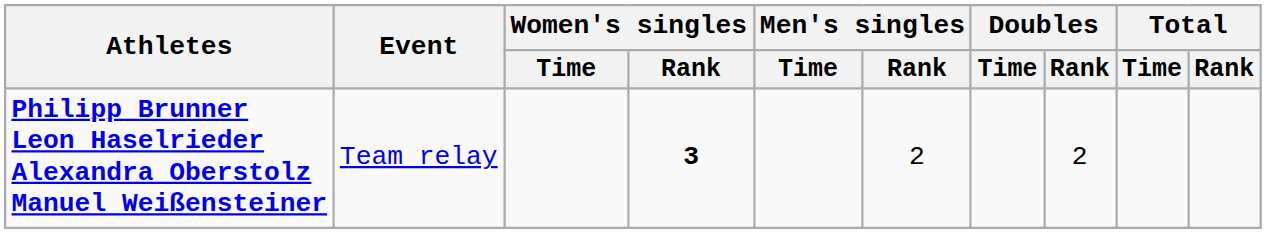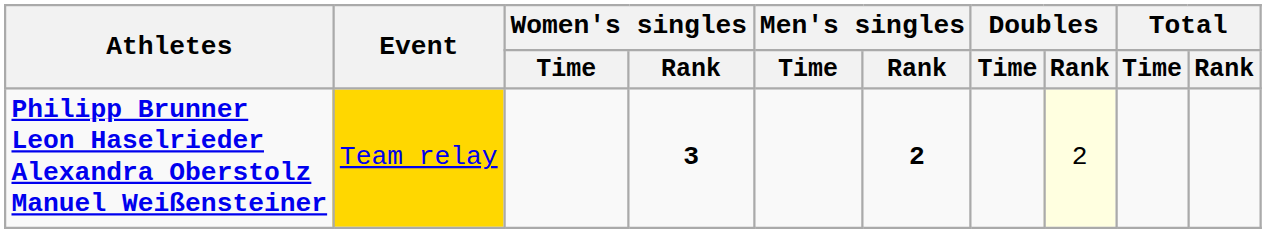(419, 158) no background -> (419, 158) gold background
(917, 158) normal -> (917, 158) bold
(1080, 158) no background -> (1080, 158) lightyellow background
